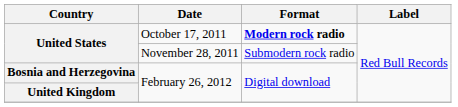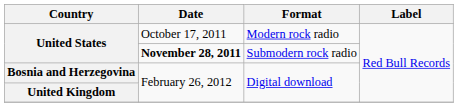(295, 33) bold -> (293, 33) normal
(190, 53) normal -> (191, 53) bold
